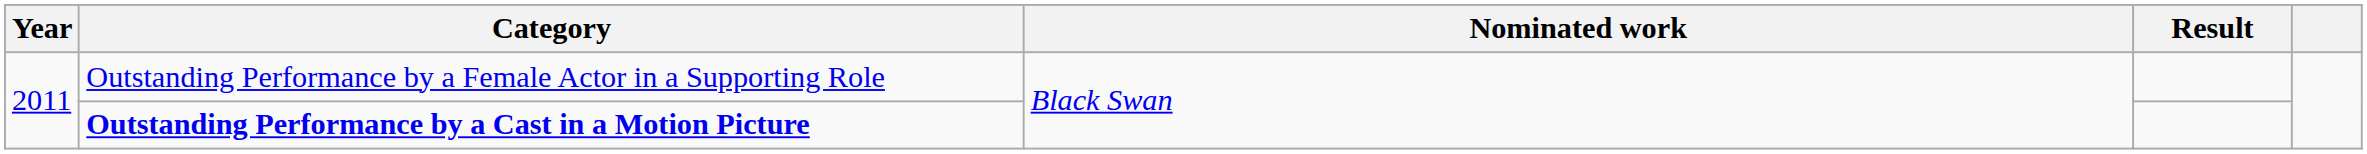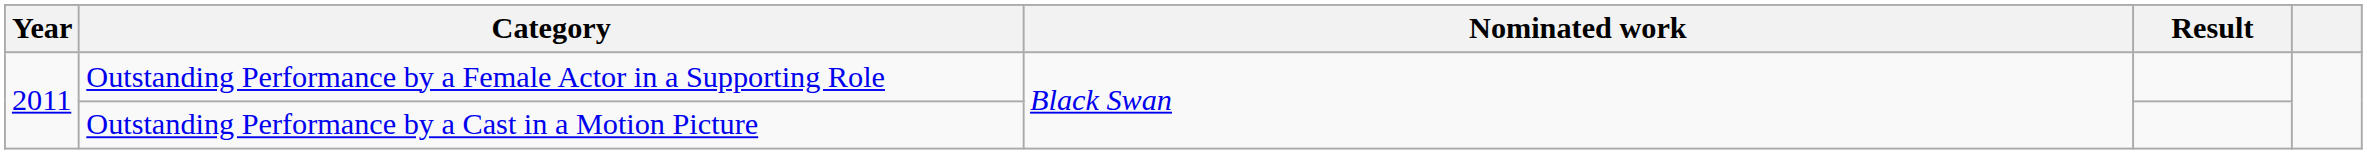(448, 124) bold -> (422, 124) normal
